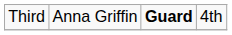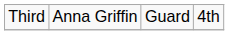(169, 17) bold -> (167, 17) normal
